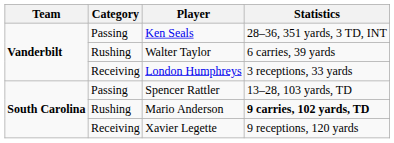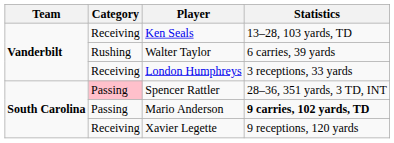(109, 33) Passing -> (115, 33) Receiving
(317, 33) 28–36, 351 yards, 3 TD, INT -> (299, 33) 13–28, 103 yards, TD
(109, 90) no background -> (109, 90) pink background
(299, 90) 13–28, 103 yards, TD -> (317, 90) 28–36, 351 yards, 3 TD, INT
(111, 109) Rushing -> (109, 109) Passing
